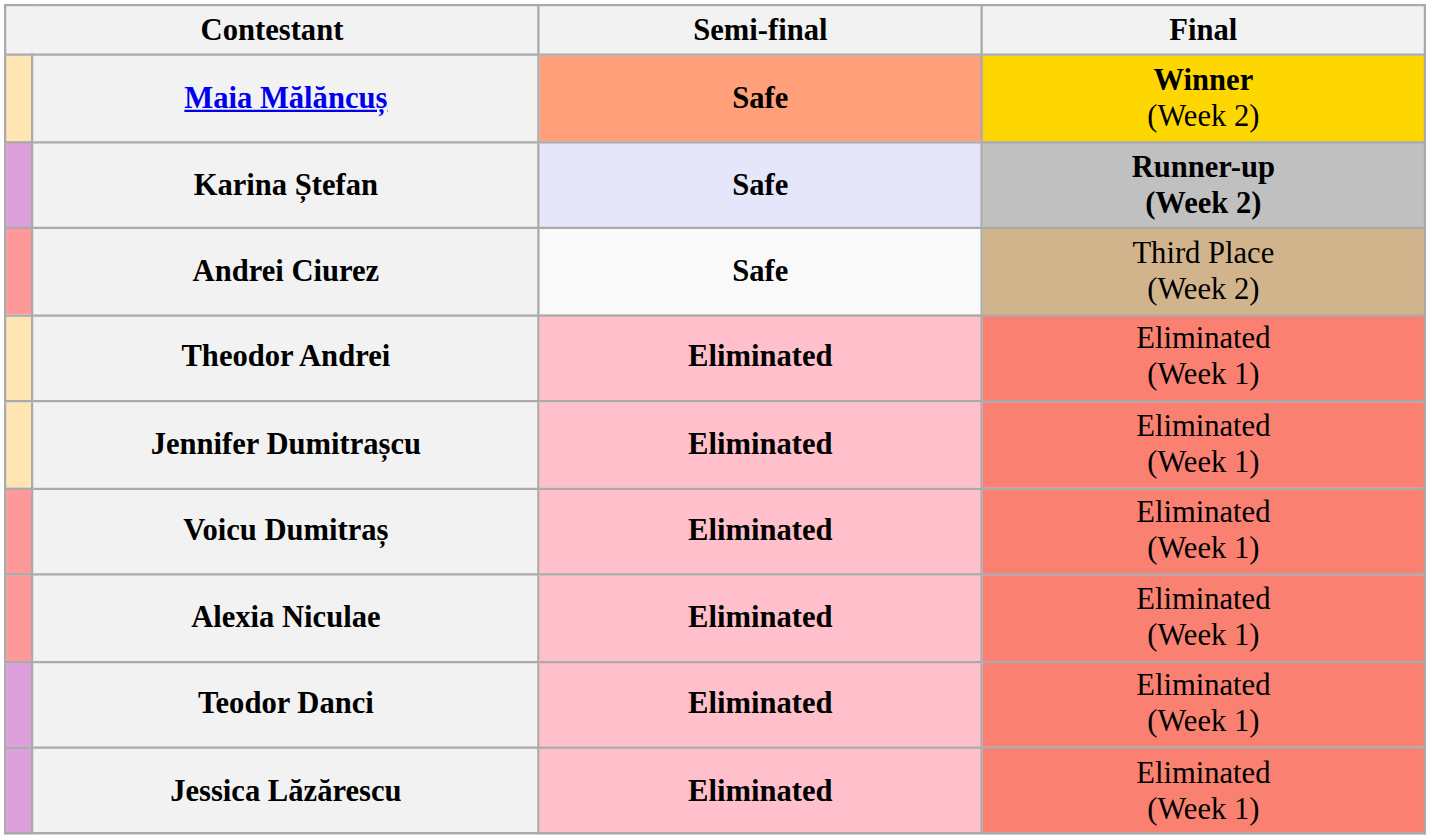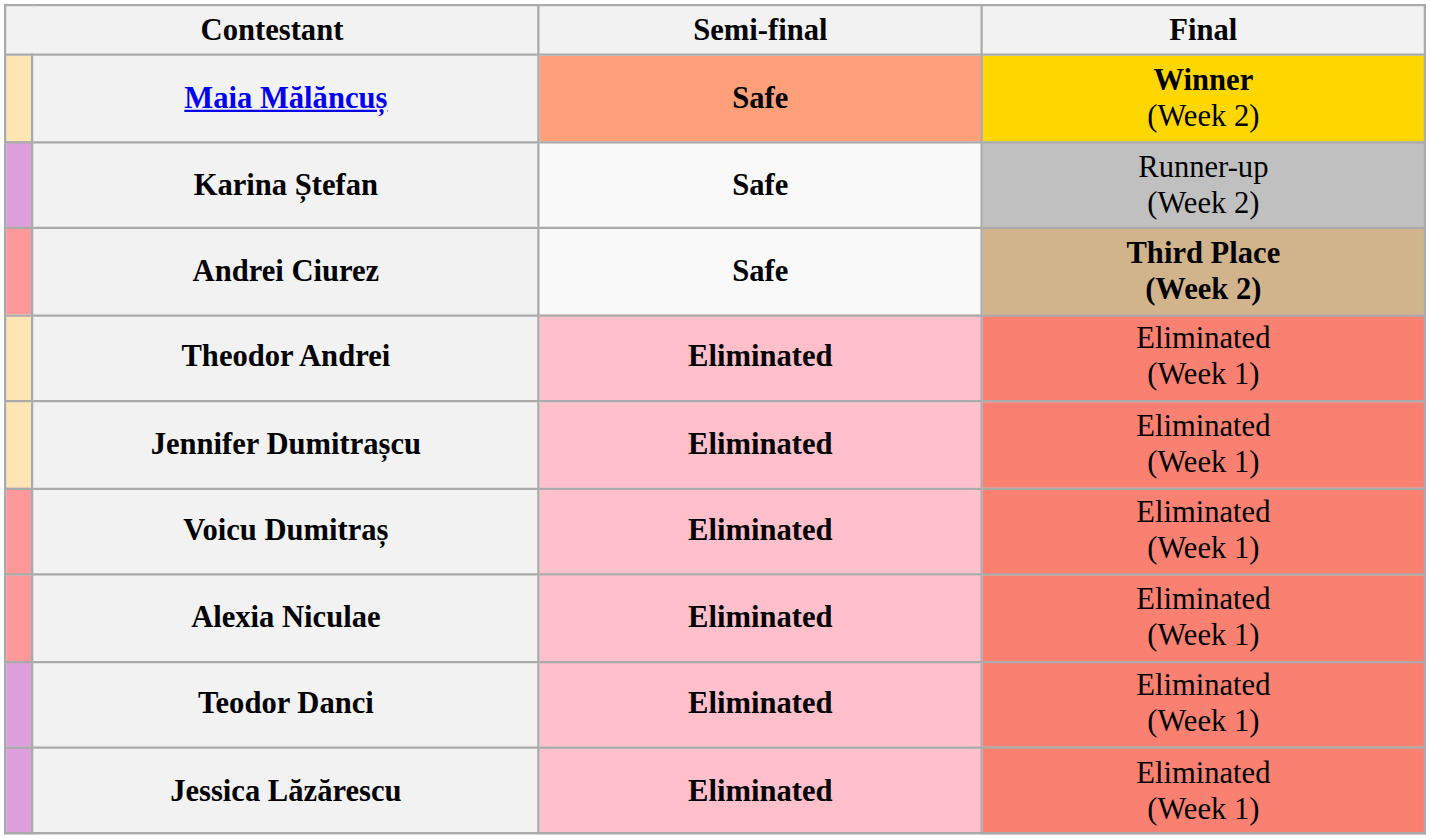(760, 184) lavender background -> (760, 184) no background
(1203, 184) bold -> (1203, 184) normal
(1203, 270) normal -> (1203, 270) bold
